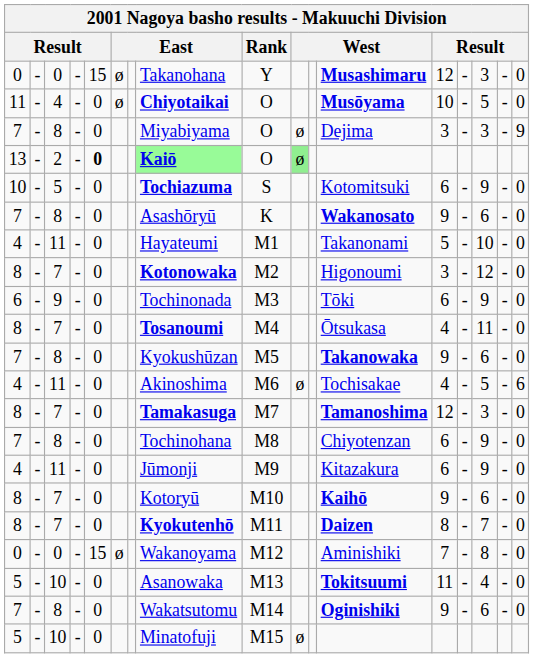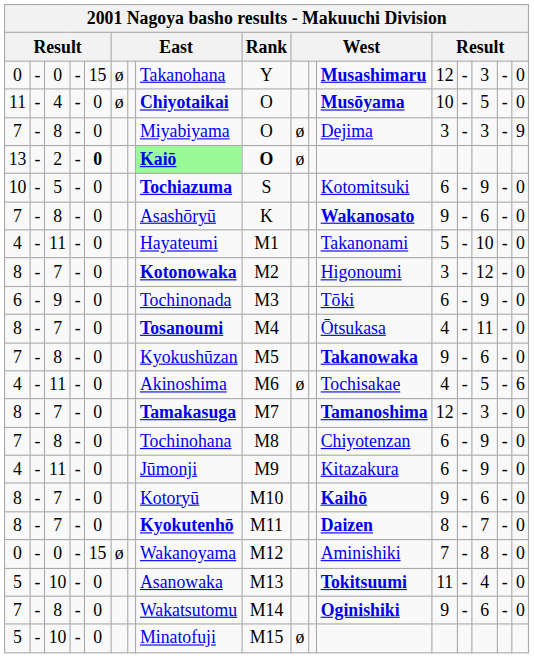(267, 159) normal -> (267, 159) bold
(300, 159) lightgreen background -> (300, 159) no background
